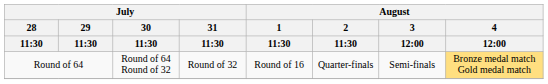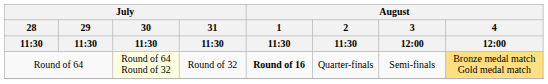(146, 65) no background -> (146, 65) lightyellow background
(279, 65) normal -> (279, 65) bold
